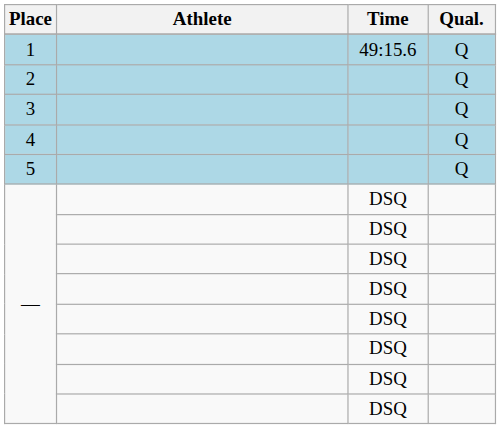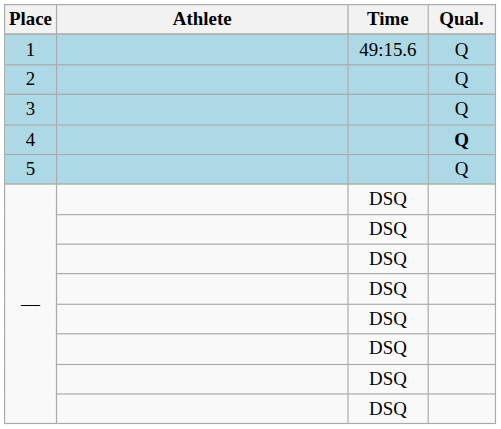(462, 139) normal -> (462, 139) bold
